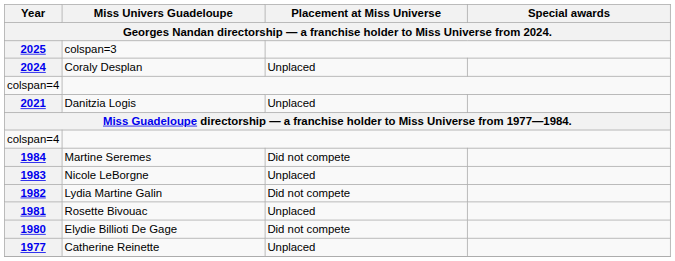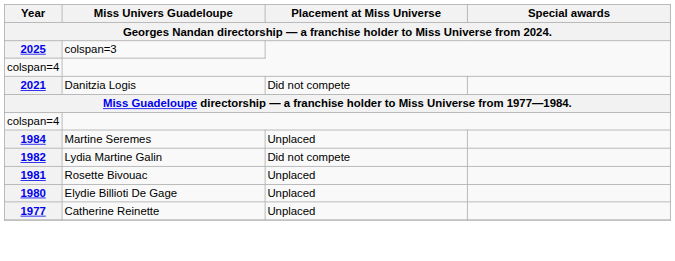- row: (33, 68)
(291, 104) Unplaced -> (309, 86) Did not compete
(309, 158) Did not compete -> (291, 140) Unplaced
- row: (33, 176)
(309, 229) Did not compete -> (291, 193) Unplaced
